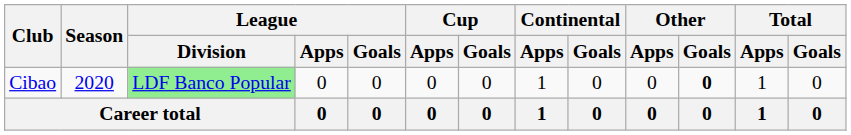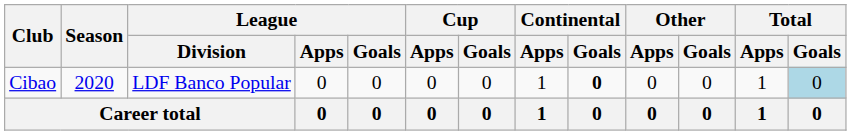(212, 82) lightgreen background -> (212, 82) no background
(597, 82) normal -> (597, 82) bold
(707, 82) bold -> (707, 82) normal
(817, 82) no background -> (817, 82) lightblue background
